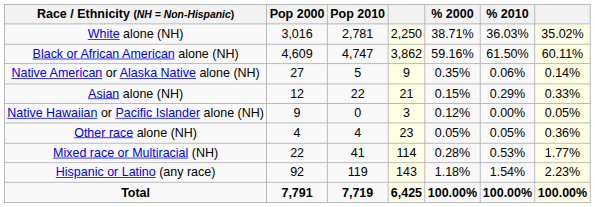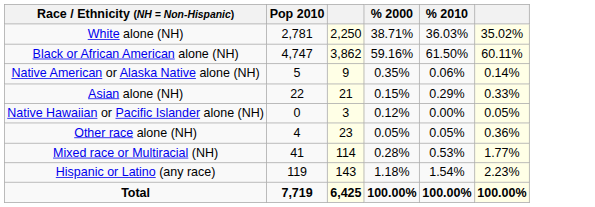- column: (297, 14)
